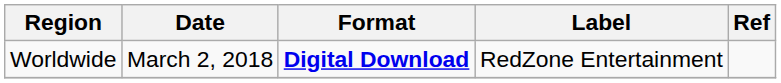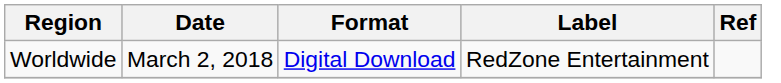(377, 58) bold -> (370, 58) normal
